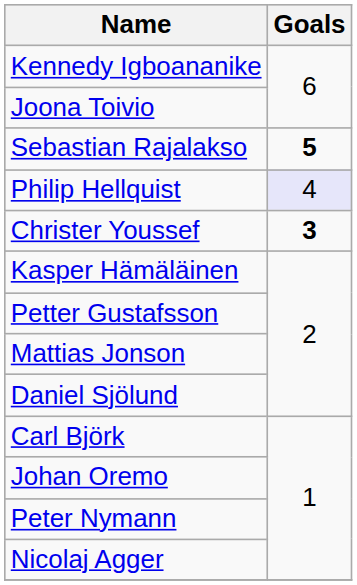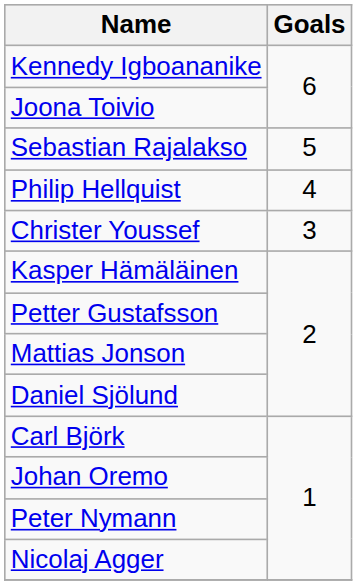(310, 148) bold -> (310, 148) normal
(310, 189) lavender background -> (310, 189) no background
(310, 230) bold -> (310, 230) normal
